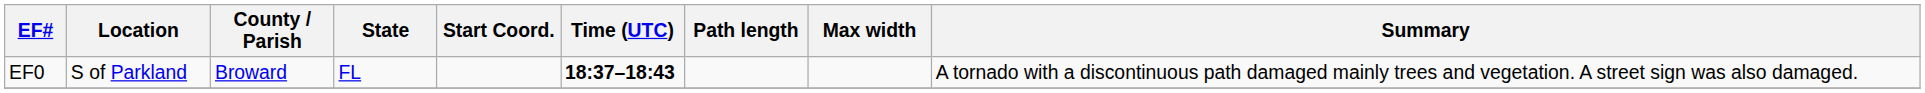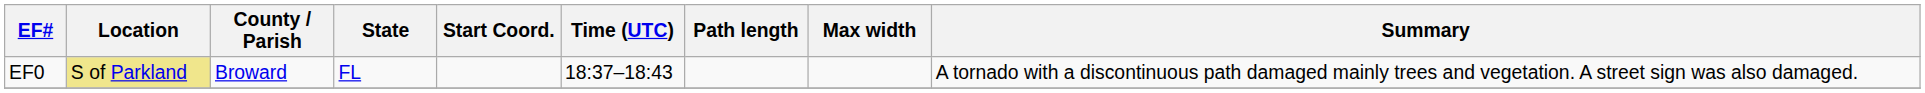(129, 72) no background -> (129, 72) khaki background
(620, 72) bold -> (619, 72) normal
